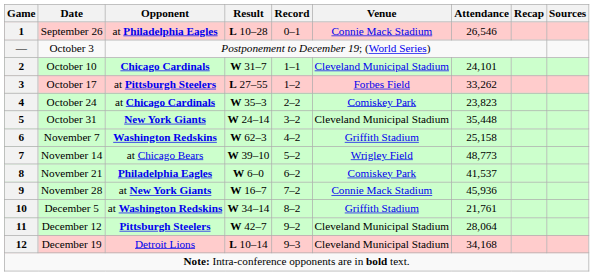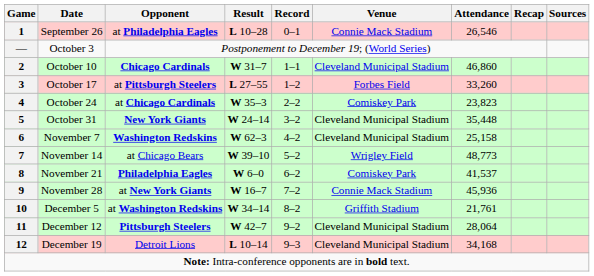(482, 66) 24,101 -> (482, 66) 46,860
(482, 84) 33,262 -> (482, 84) 33,260
(382, 137) Griffith Stadium -> (382, 137) Cleveland Municipal Stadium
